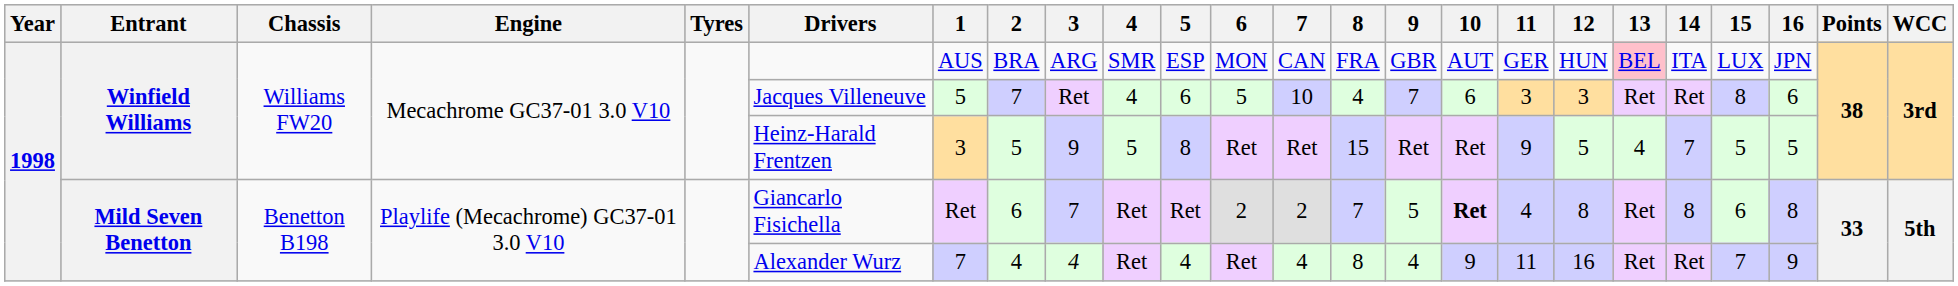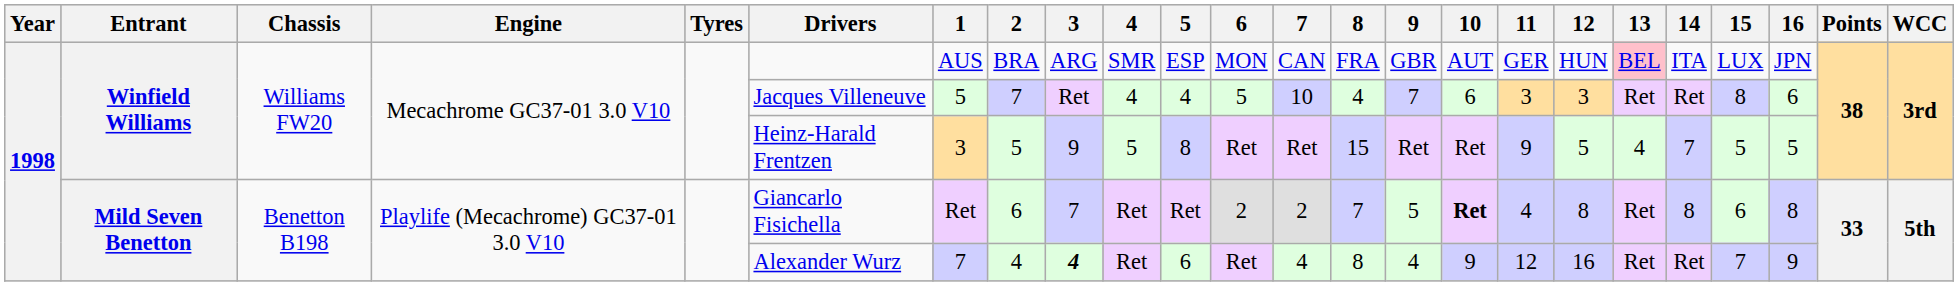(1185, 97) 6 -> (1185, 97) 4
(1074, 261) normal -> (1074, 261) bold
(1185, 261) 4 -> (1185, 261) 6
(1526, 261) 11 -> (1526, 261) 12
